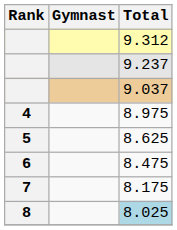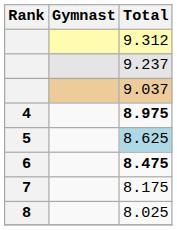(146, 115) normal -> (146, 115) bold
(146, 140) no background -> (146, 140) lightblue background
(146, 164) normal -> (146, 164) bold
(146, 213) lightblue background -> (146, 213) no background
